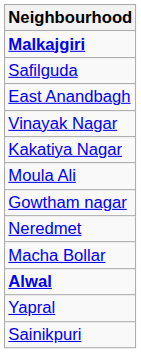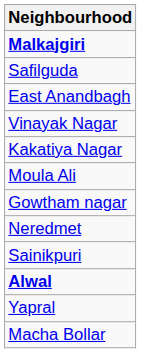(57, 255) Macha Bollar -> (45, 255) Sainikpuri
(45, 334) Sainikpuri -> (57, 334) Macha Bollar
